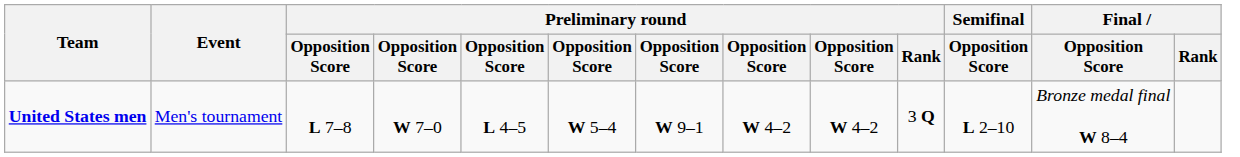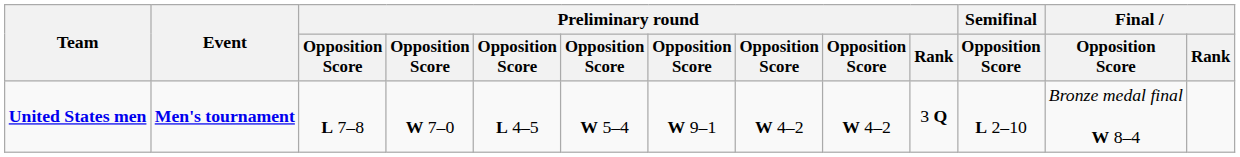(219, 116) normal -> (225, 116) bold
